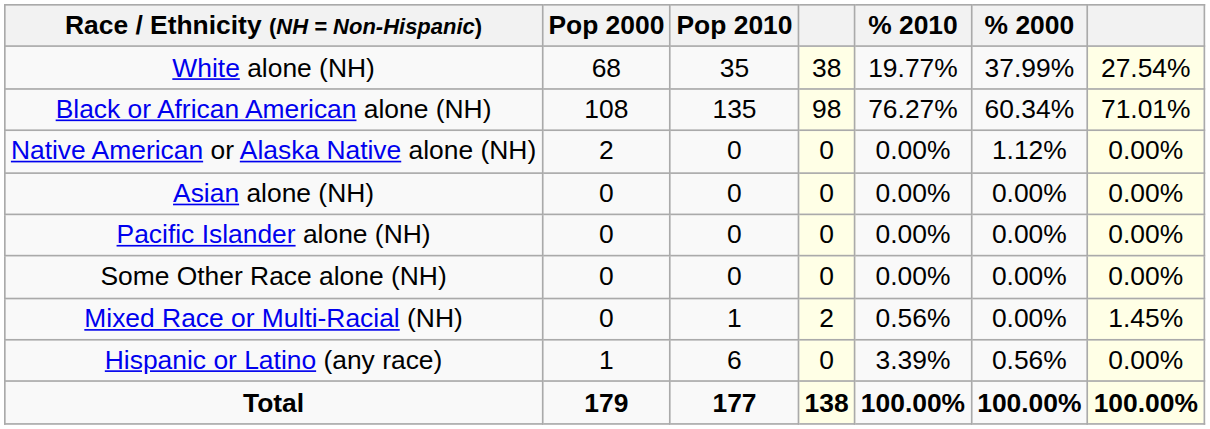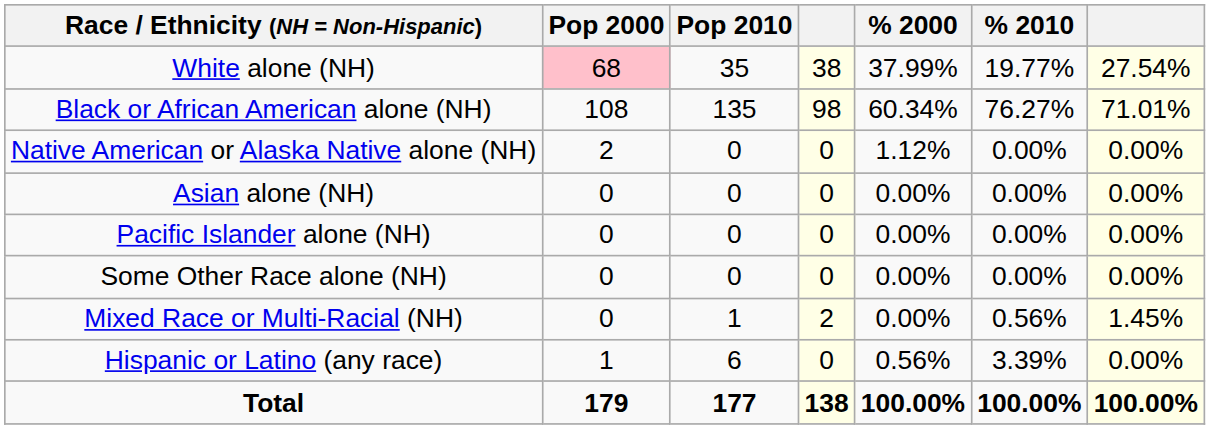columns swapped: (1029, 25) <-> (913, 25)
(606, 67) no background -> (606, 67) pink background
